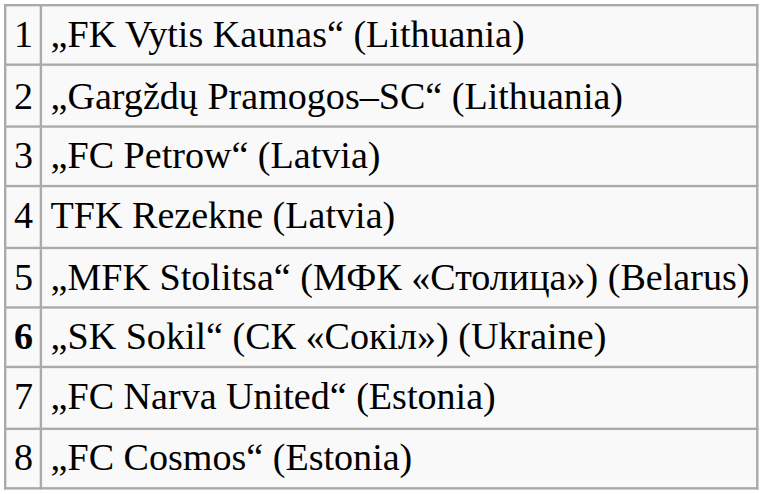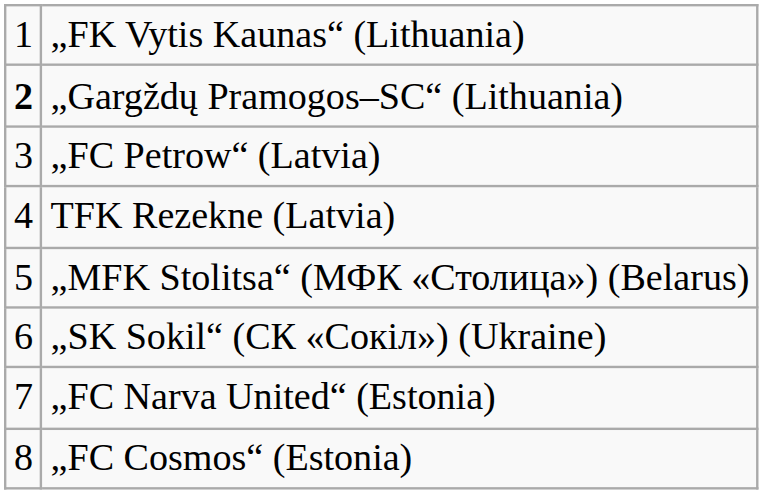(23, 95) normal -> (23, 95) bold
(23, 336) bold -> (23, 336) normal
